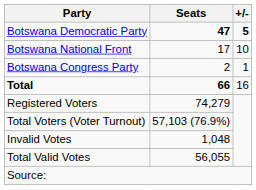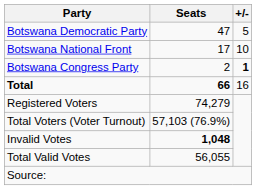(224, 31) bold -> (224, 31) normal
(246, 31) bold -> (246, 31) normal
(246, 67) normal -> (246, 67) bold
(216, 139) normal -> (216, 139) bold
